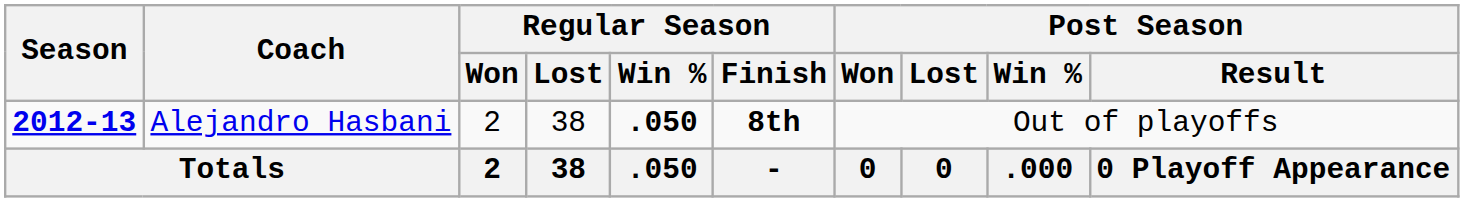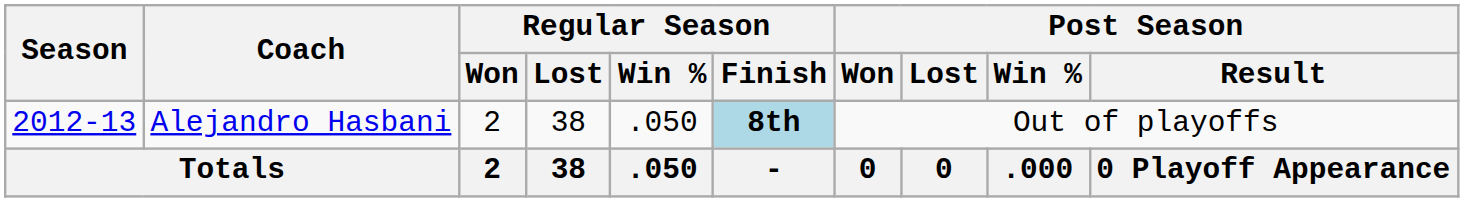(74, 125) bold -> (74, 125) normal
(662, 125) bold -> (662, 125) normal
(774, 125) no background -> (774, 125) lightblue background
